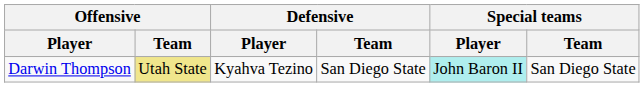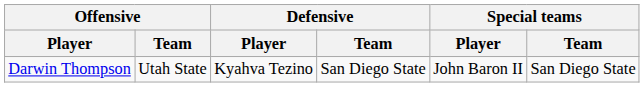(173, 69) khaki background -> (173, 69) no background
(478, 69) paleturquoise background -> (478, 69) no background
